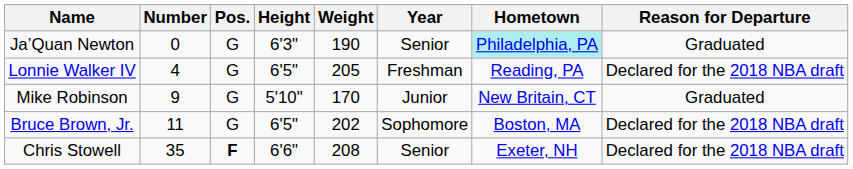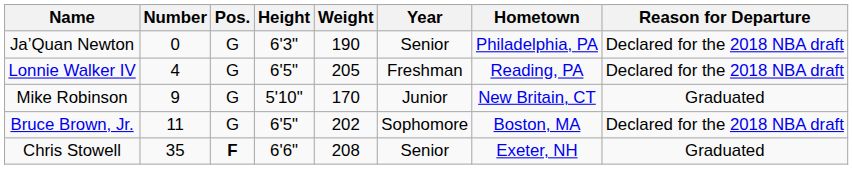(537, 44) paleturquoise background -> (537, 44) no background
(725, 44) Graduated -> (725, 44) Declared for the 2018 NBA draft
(725, 151) Declared for the 2018 NBA draft -> (725, 151) Graduated
